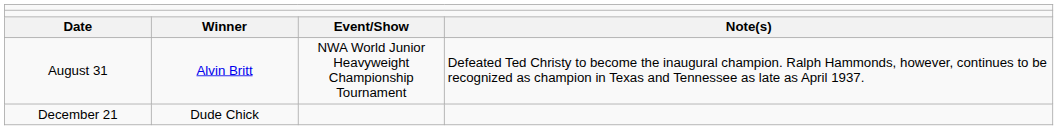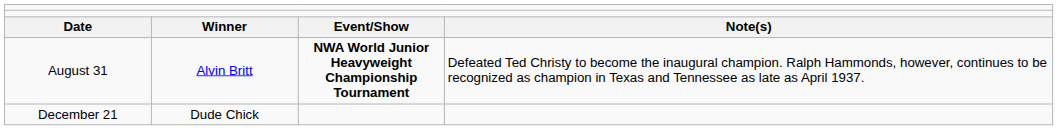(371, 70) normal -> (371, 70) bold
